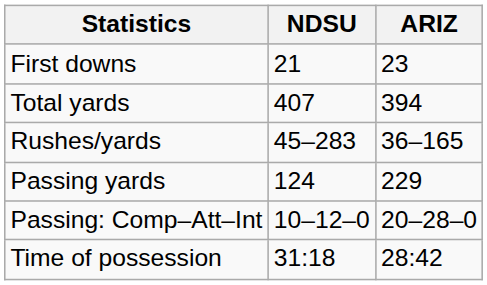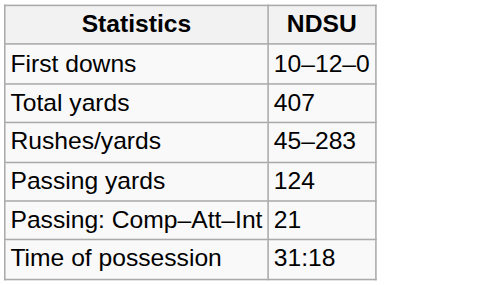- column: (429, 24)
(288, 63) 21 -> (322, 63) 10–12–0
(322, 220) 10–12–0 -> (288, 220) 21
